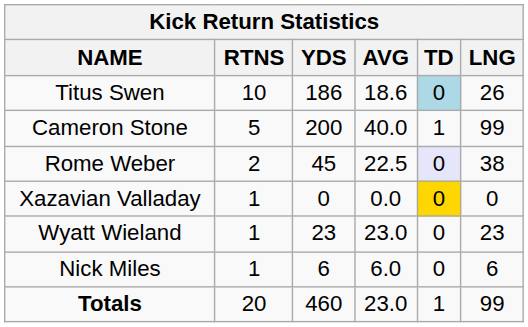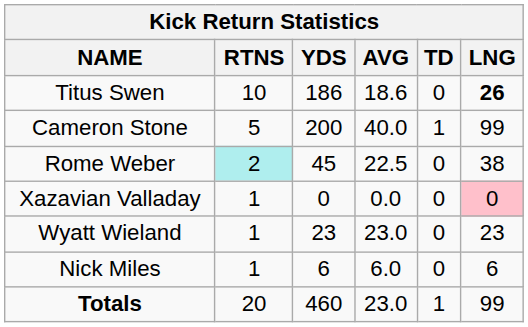(439, 92) lightblue background -> (439, 92) no background
(492, 92) normal -> (492, 92) bold
(254, 163) no background -> (254, 163) paleturquoise background
(439, 163) lavender background -> (439, 163) no background
(439, 198) gold background -> (439, 198) no background
(492, 198) no background -> (492, 198) pink background
